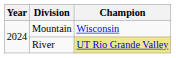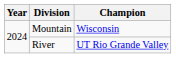(122, 45) khaki background -> (122, 45) no background
